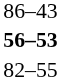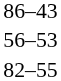(31, 40) bold -> (31, 40) normal
